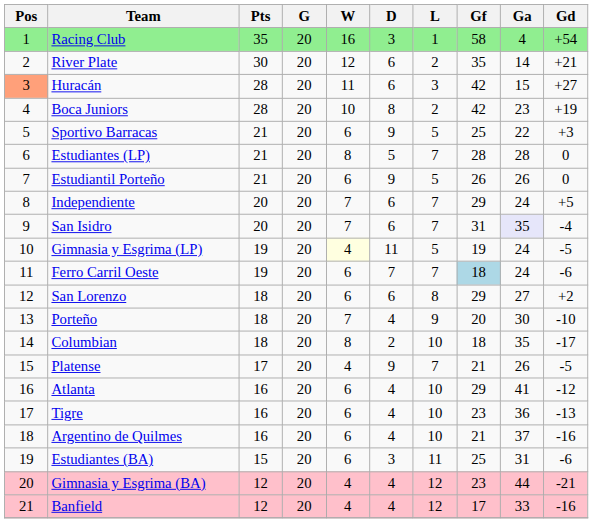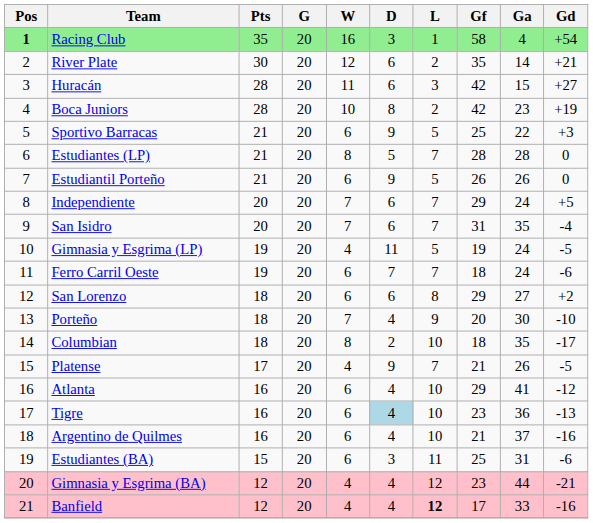(26, 39) normal -> (26, 39) bold
(26, 86) lightsalmon background -> (26, 86) no background
(522, 226) lavender background -> (522, 226) no background
(348, 249) lightyellow background -> (348, 249) no background
(479, 272) lightblue background -> (479, 272) no background
(391, 413) no background -> (391, 413) lightblue background
(435, 506) normal -> (435, 506) bold
